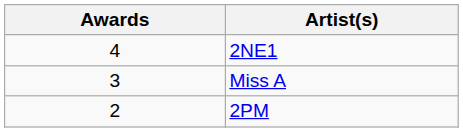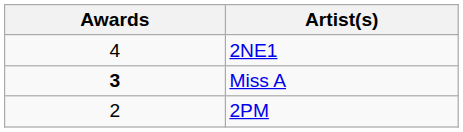(115, 80) normal -> (115, 80) bold
